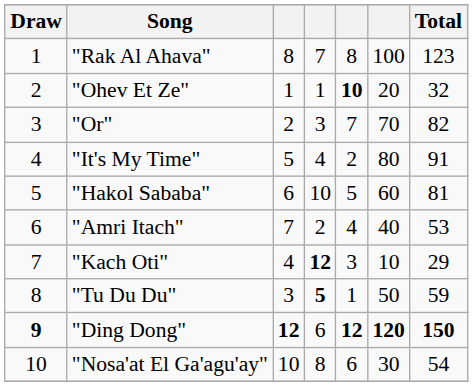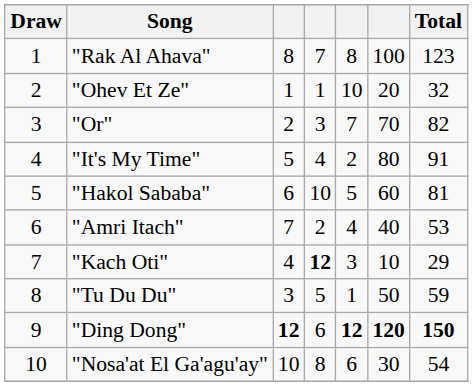(352, 90) bold -> (352, 90) normal
(320, 295) bold -> (320, 295) normal
(36, 329) bold -> (36, 329) normal
